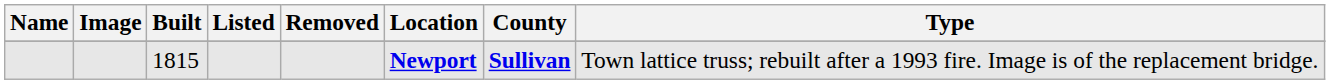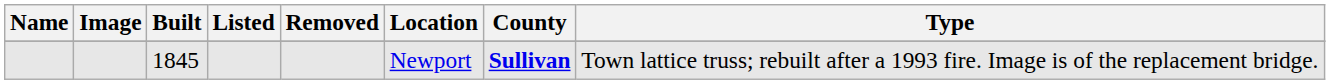(176, 60) 1815 -> (176, 60) 1845
(433, 60) bold -> (431, 60) normal
